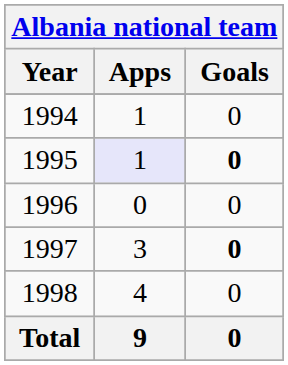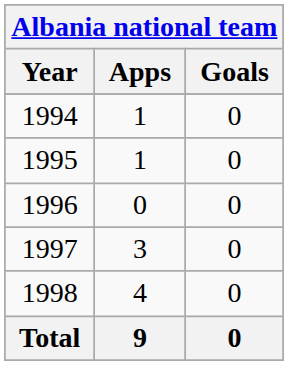(140, 159) lavender background -> (140, 159) no background
(235, 159) bold -> (235, 159) normal
(235, 248) bold -> (235, 248) normal
